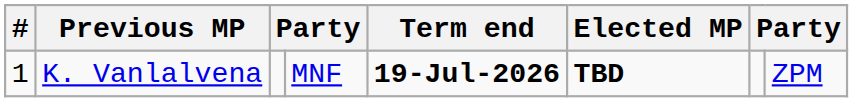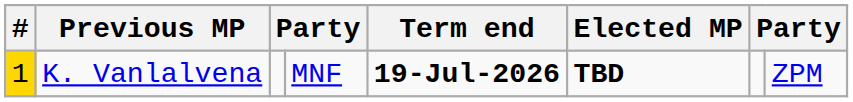(20, 74) no background -> (20, 74) gold background
